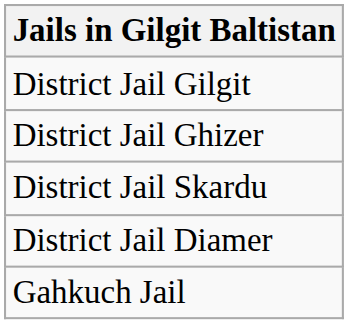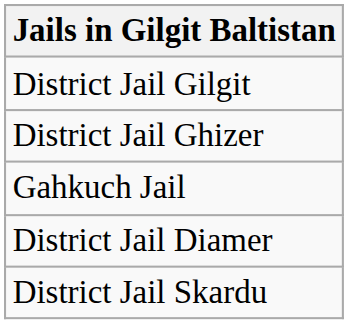(140, 187) District Jail Skardu -> (99, 187) Gahkuch Jail
(99, 291) Gahkuch Jail -> (140, 291) District Jail Skardu
